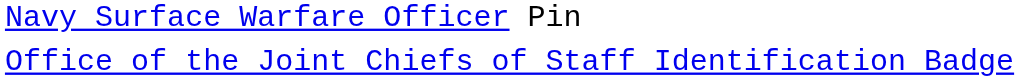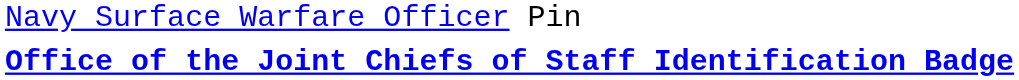(510, 62) normal -> (510, 62) bold
